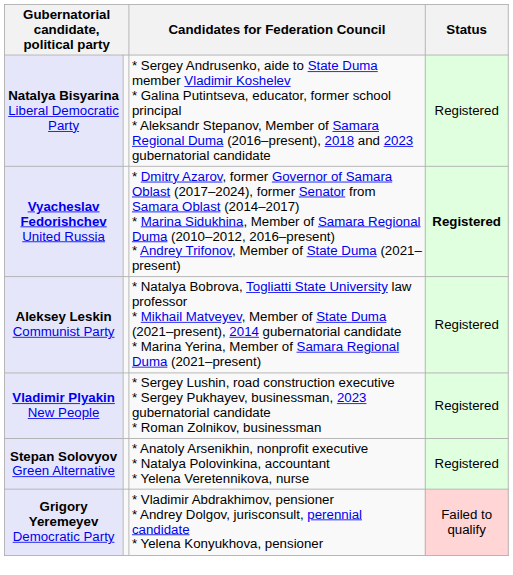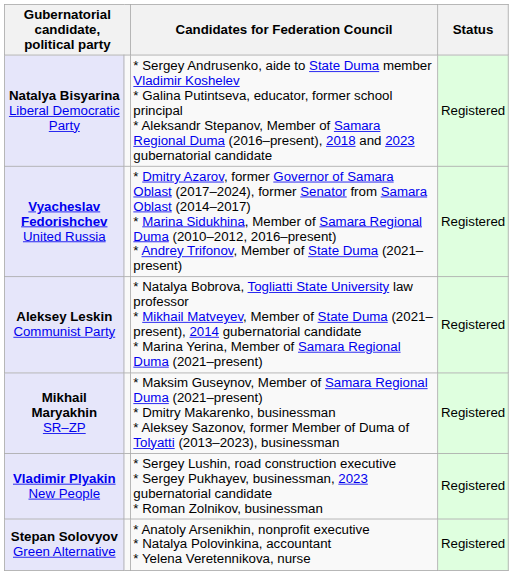(467, 221) bold -> (473, 221) normal
+ row: (64, 413)
- row: (64, 522)
